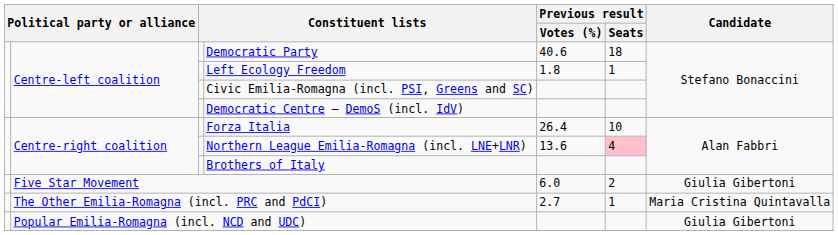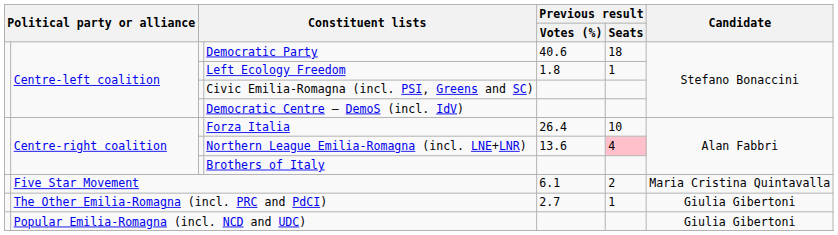(550, 184) 6.0 -> (550, 184) 6.1
(740, 184) Giulia Gibertoni -> (740, 184) Maria Cristina Quintavalla
(740, 202) Maria Cristina Quintavalla -> (740, 202) Giulia Gibertoni
